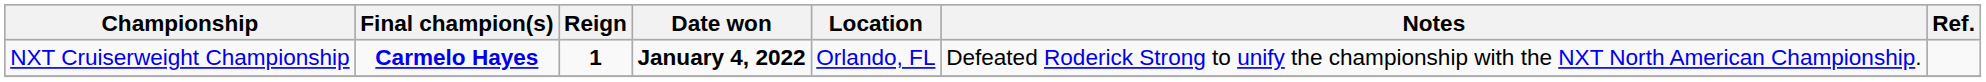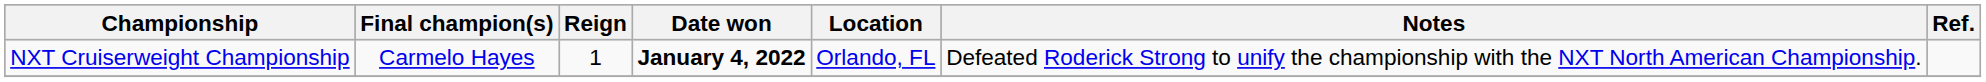(457, 58) bold -> (457, 58) normal
(595, 58) bold -> (595, 58) normal
